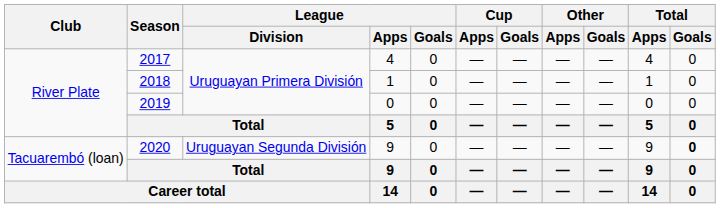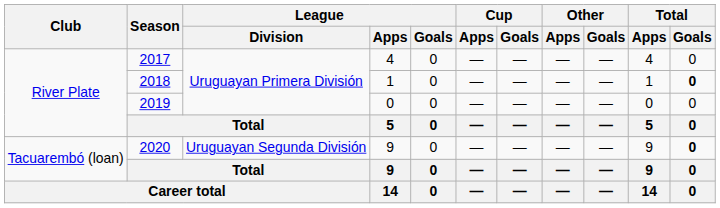(692, 81) normal -> (692, 81) bold
